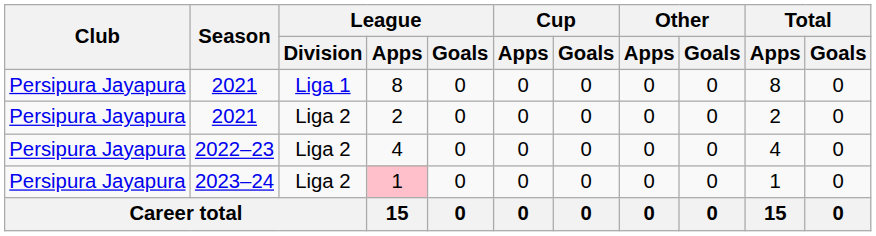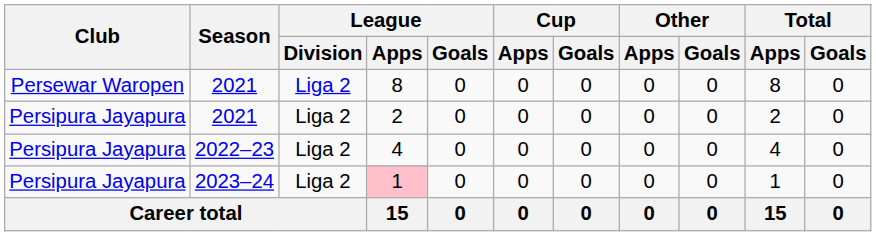(97, 85) Persipura Jayapura -> (97, 85) Persewar Waropen
(323, 85) Liga 1 -> (323, 85) Liga 2
